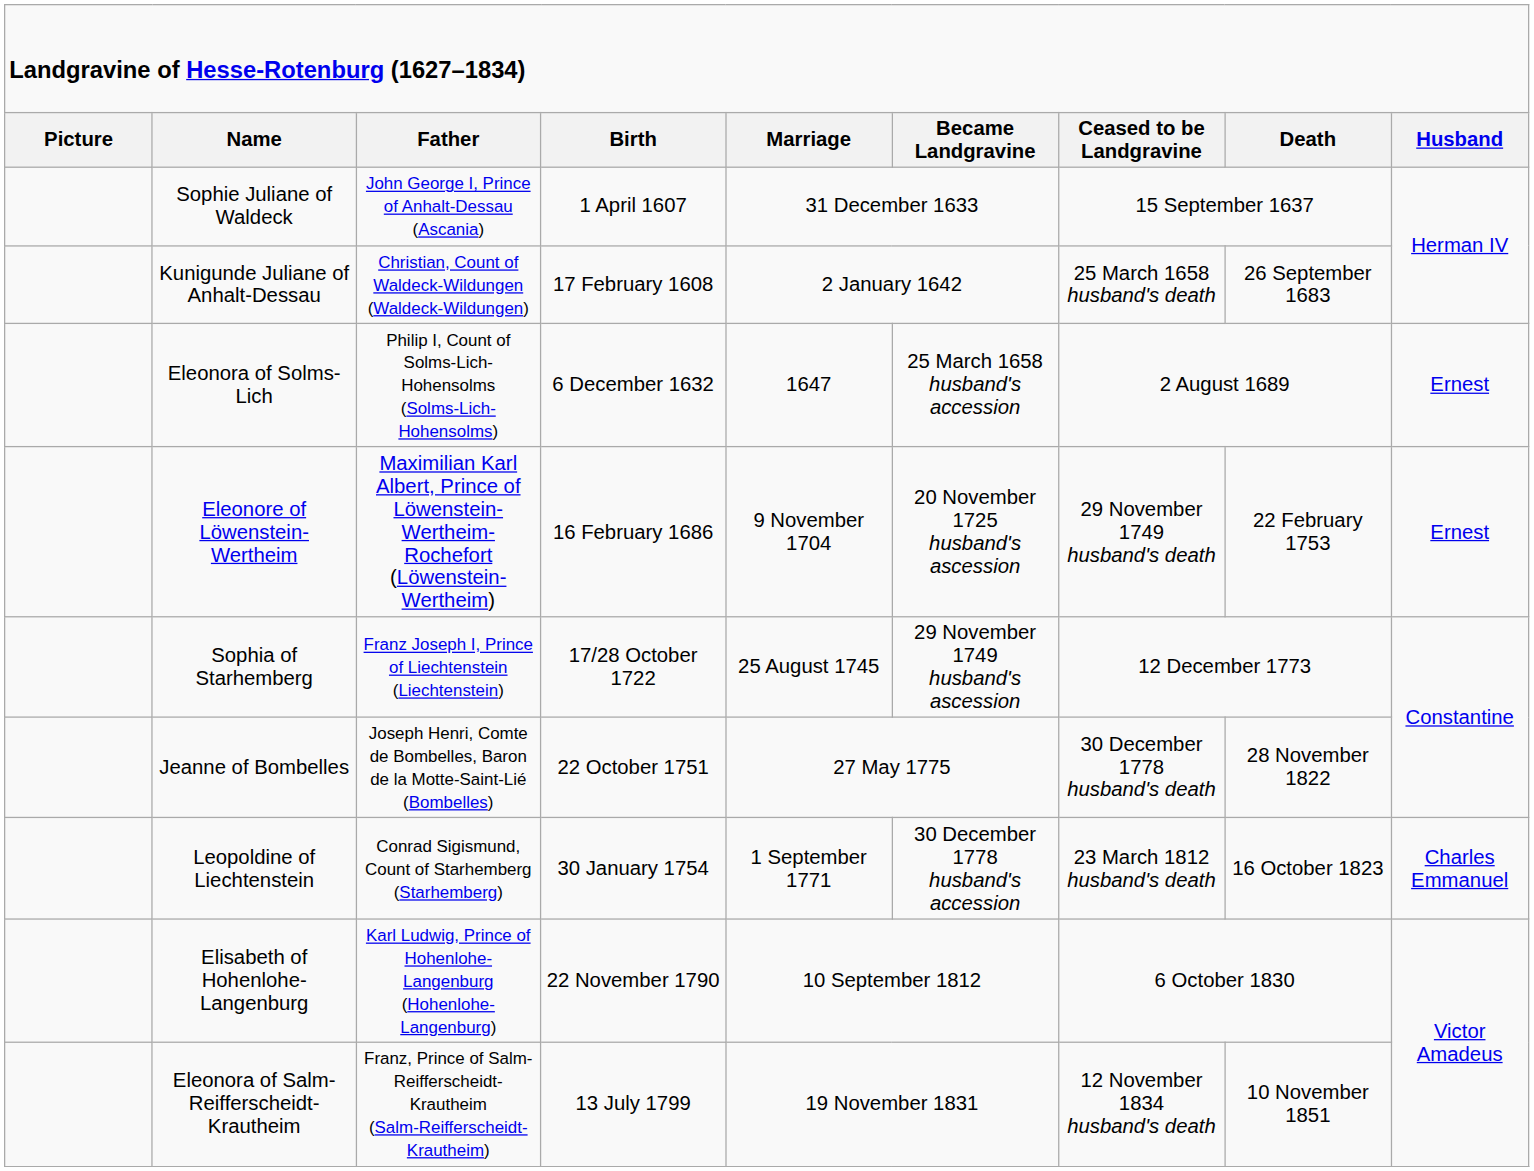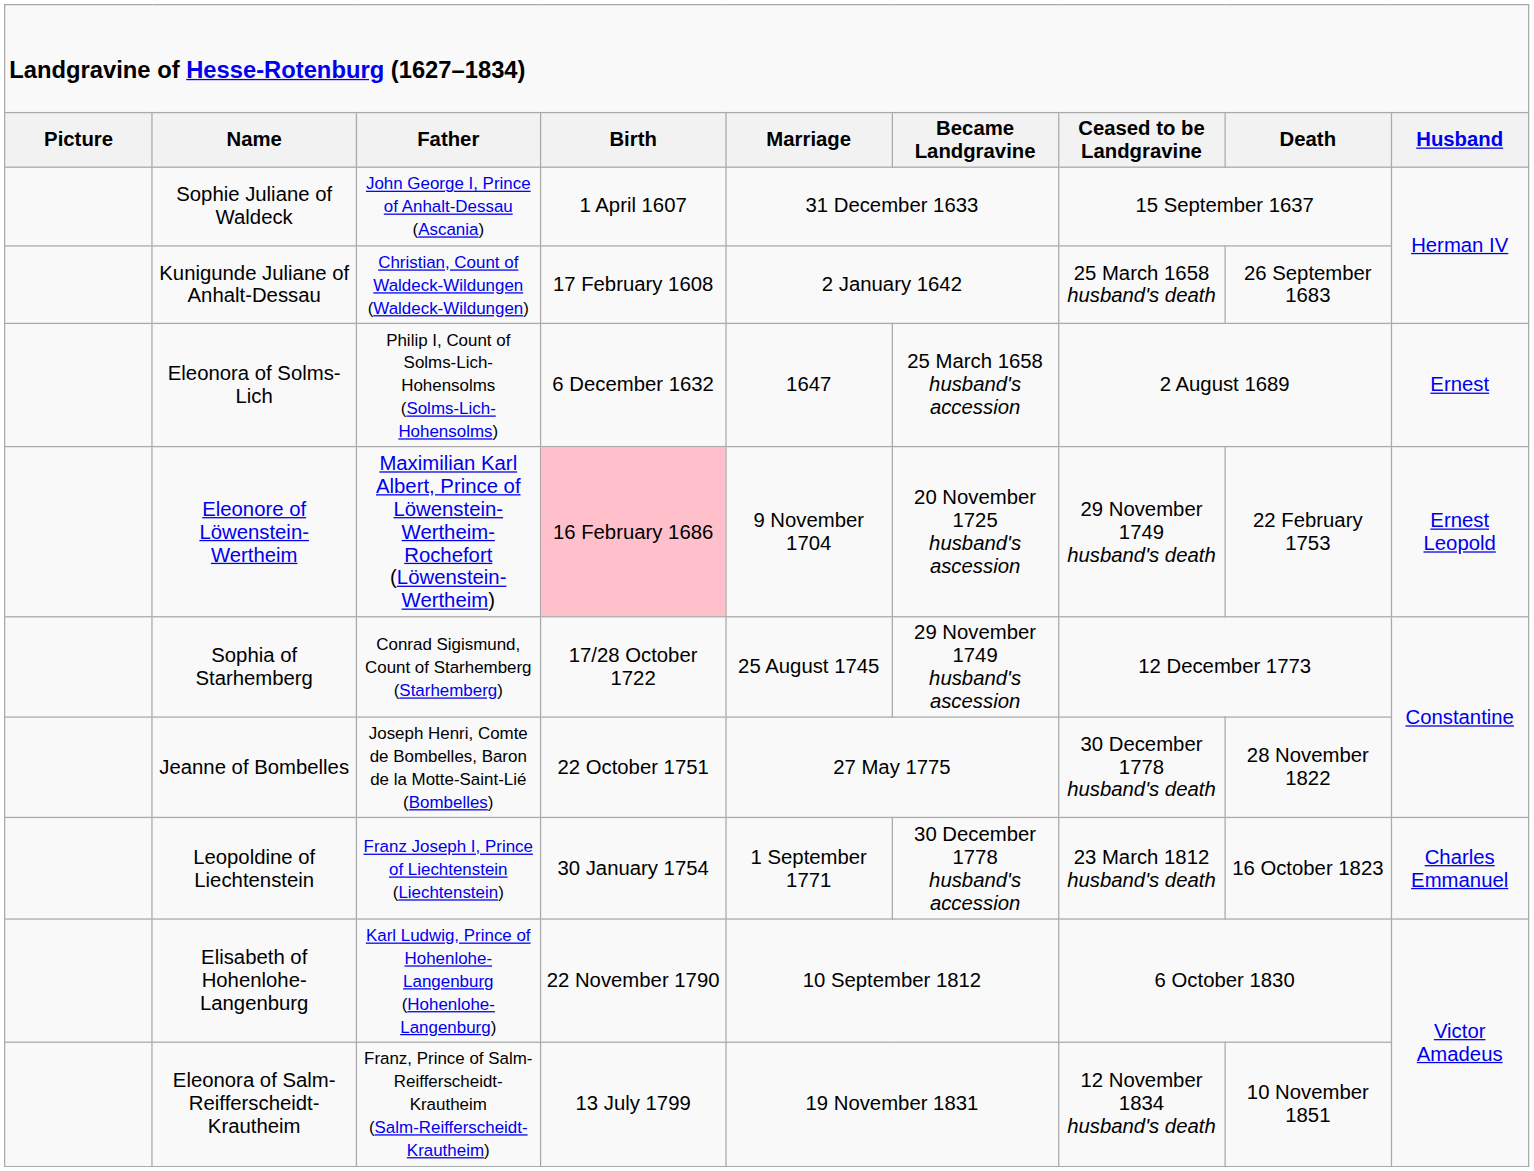(633, 531) no background -> (633, 531) pink background
(1460, 531) Ernest -> (1460, 531) Ernest Leopold
(448, 667) Franz Joseph I, Prince of Liechtenstein (Liechtenstein) -> (448, 667) Conrad Sigismund, Count of Starhemberg (Starhemberg)
(448, 869) Conrad Sigismund, Count of Starhemberg (Starhemberg) -> (448, 869) Franz Joseph I, Prince of Liechtenstein (Liechtenstein)
